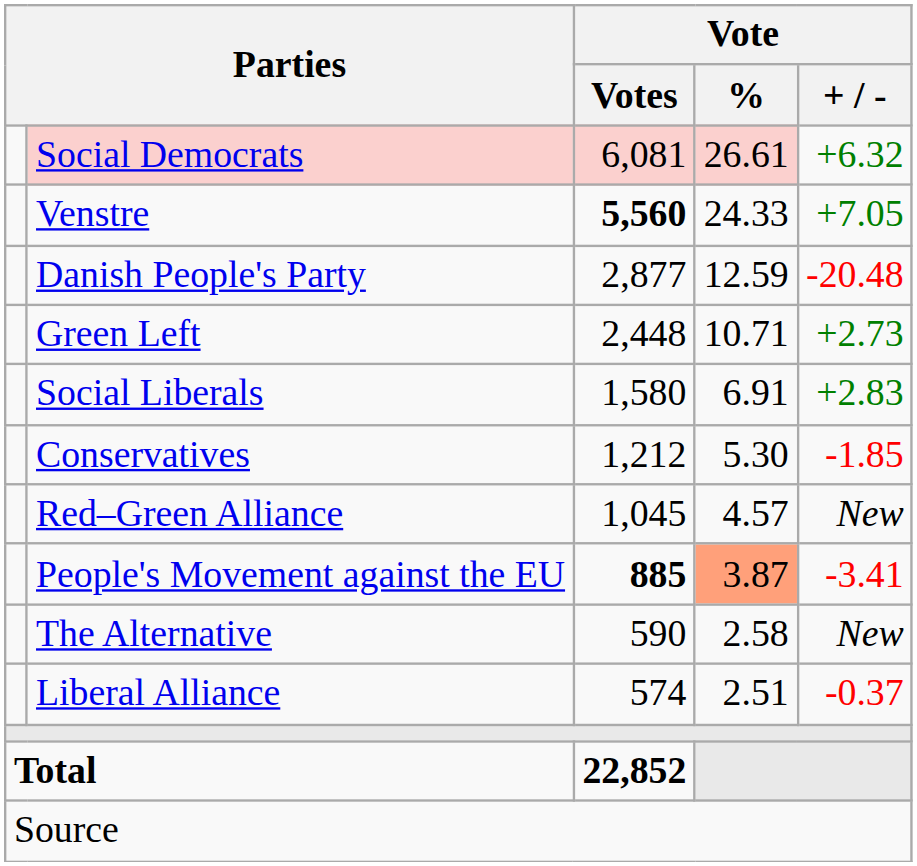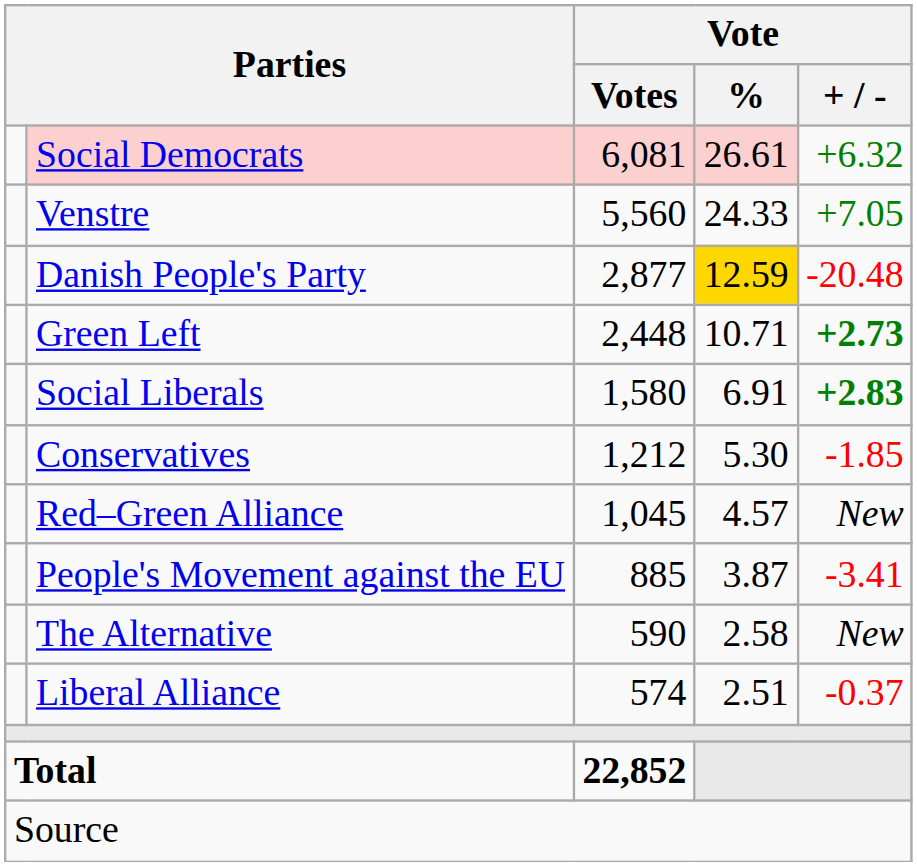(644, 214) bold -> (644, 214) normal
(746, 273) no background -> (746, 273) gold background
(860, 333) normal -> (860, 333) bold
(860, 393) normal -> (860, 393) bold
(658, 573) bold -> (658, 573) normal
(756, 573) lightsalmon background -> (756, 573) no background
